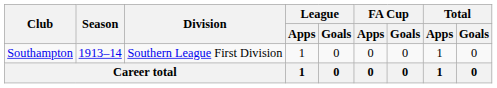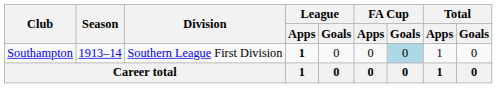(302, 53) normal -> (302, 53) bold
(405, 53) no background -> (405, 53) lightblue background
